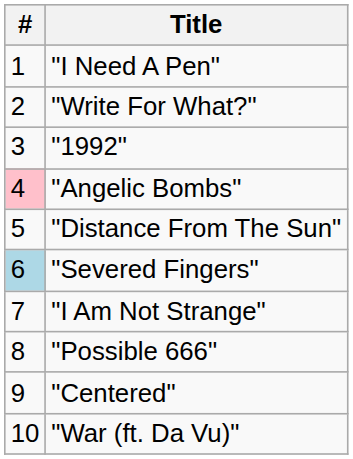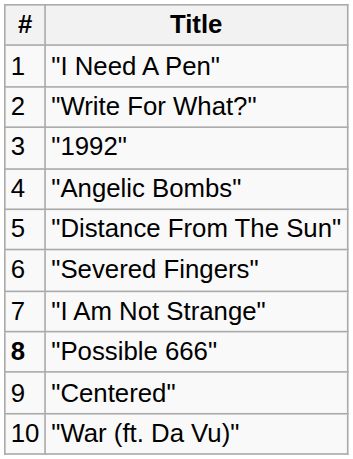(18, 188) pink background -> (18, 188) no background
(18, 270) lightblue background -> (18, 270) no background
(18, 351) normal -> (18, 351) bold
